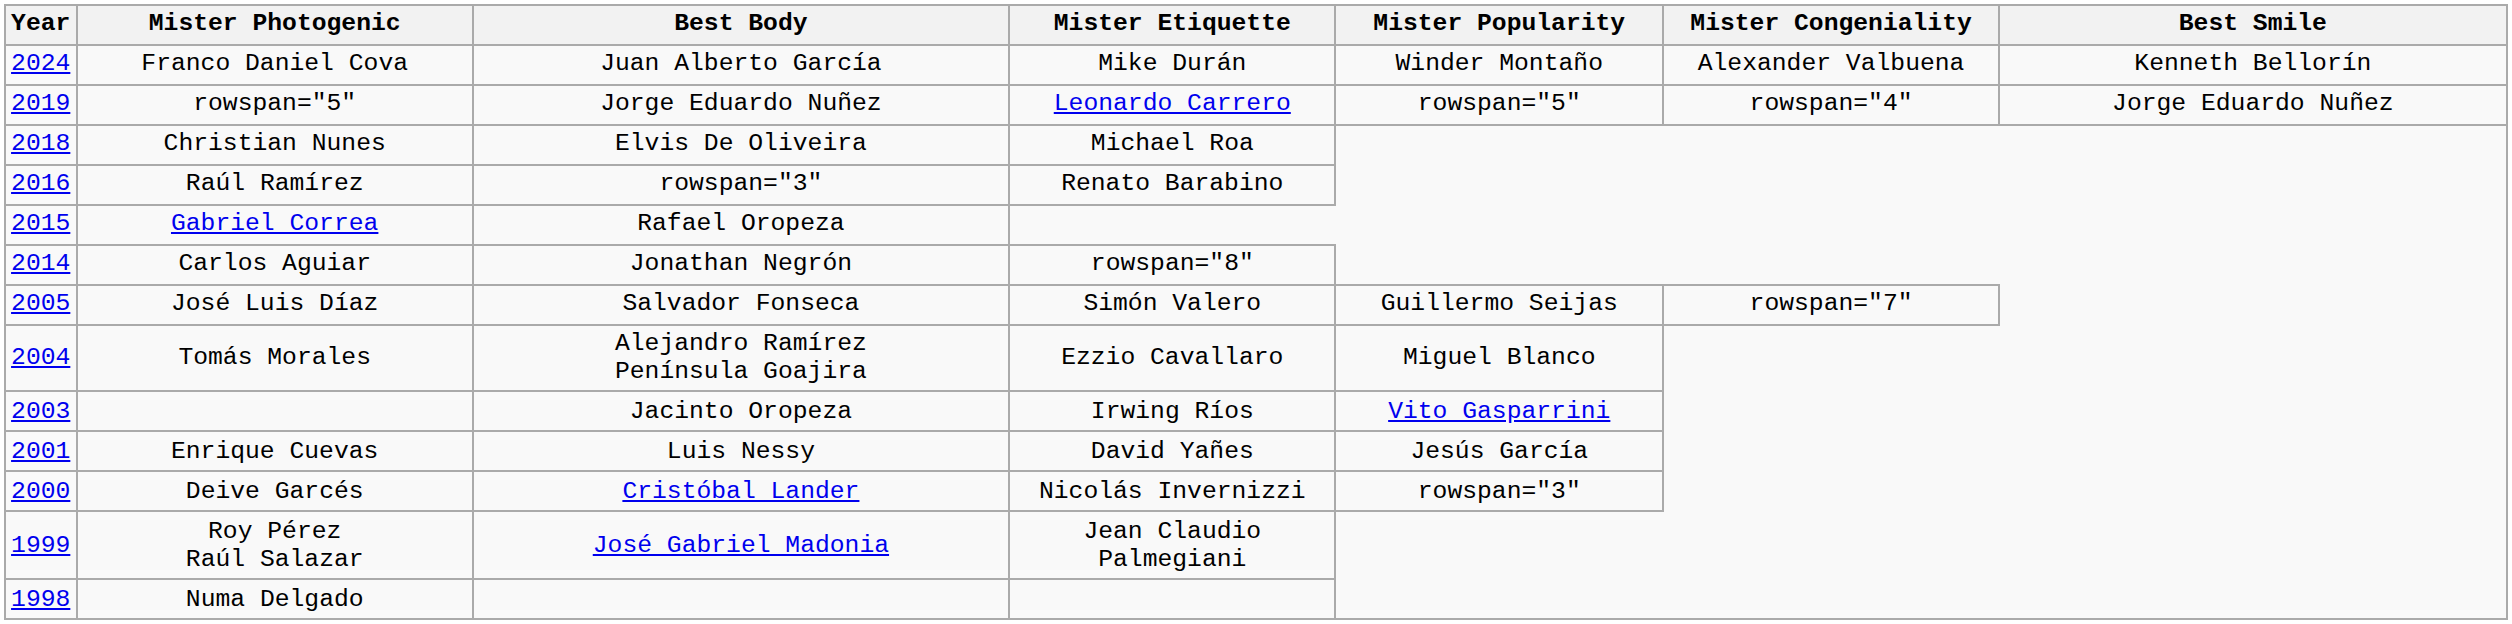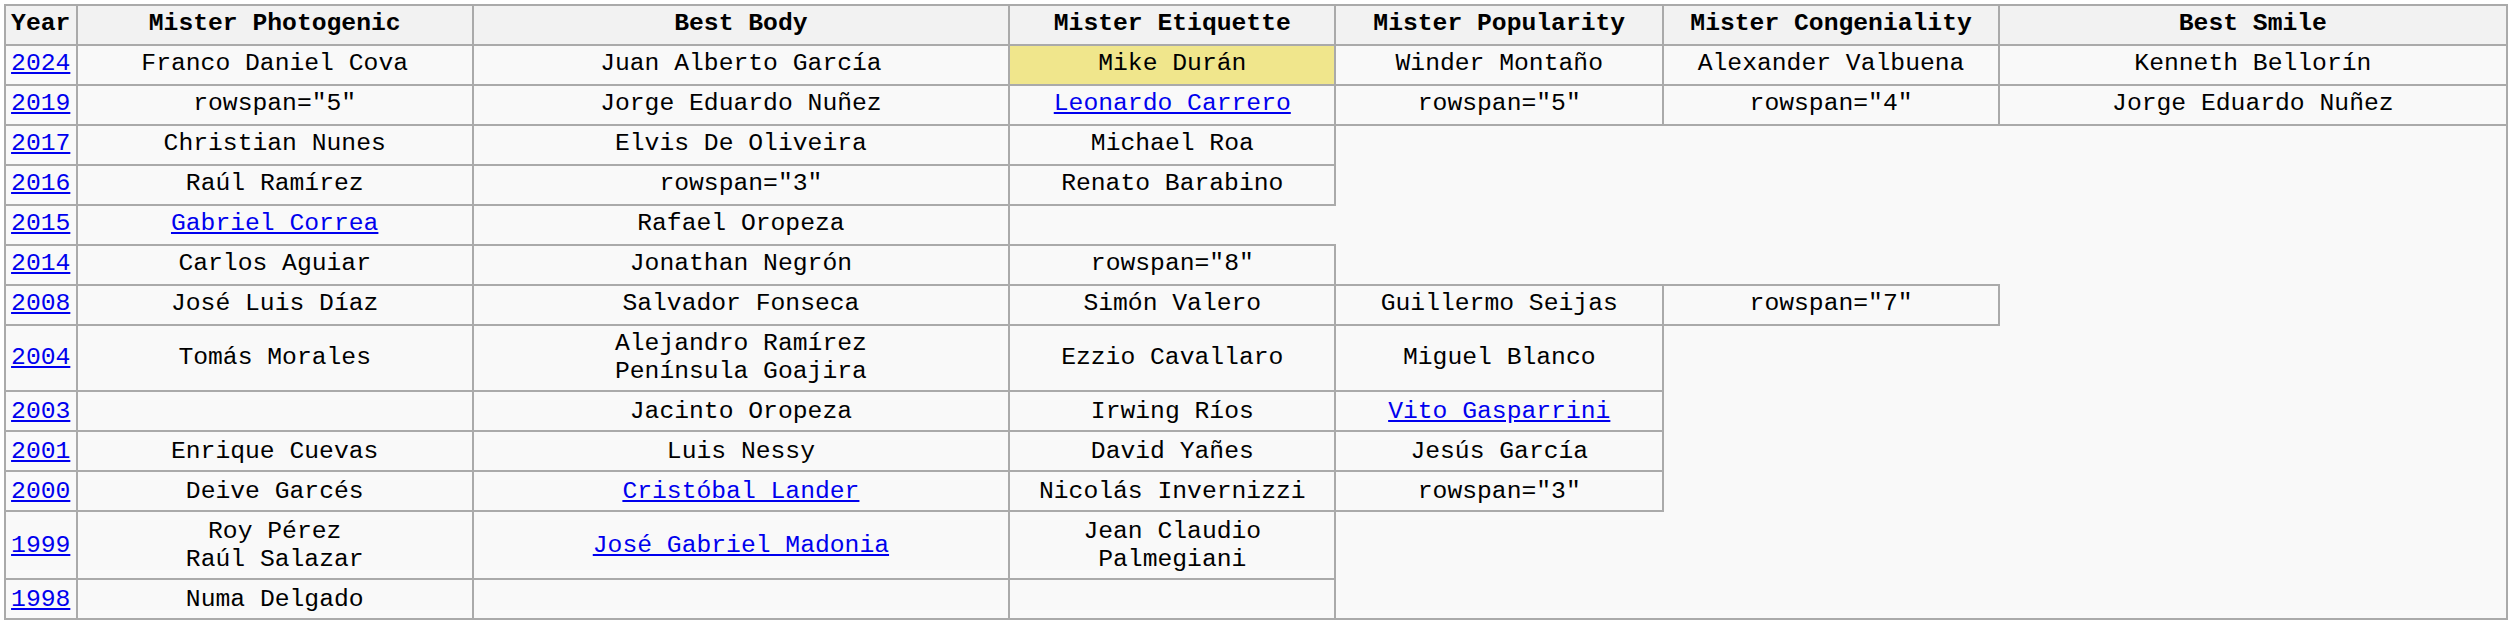(1172, 65) no background -> (1172, 65) khaki background
(41, 145) 2018 -> (41, 145) 2017
(41, 304) 2005 -> (41, 304) 2008
